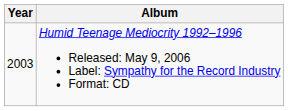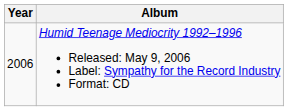(20, 64) 2003 -> (20, 64) 2006
